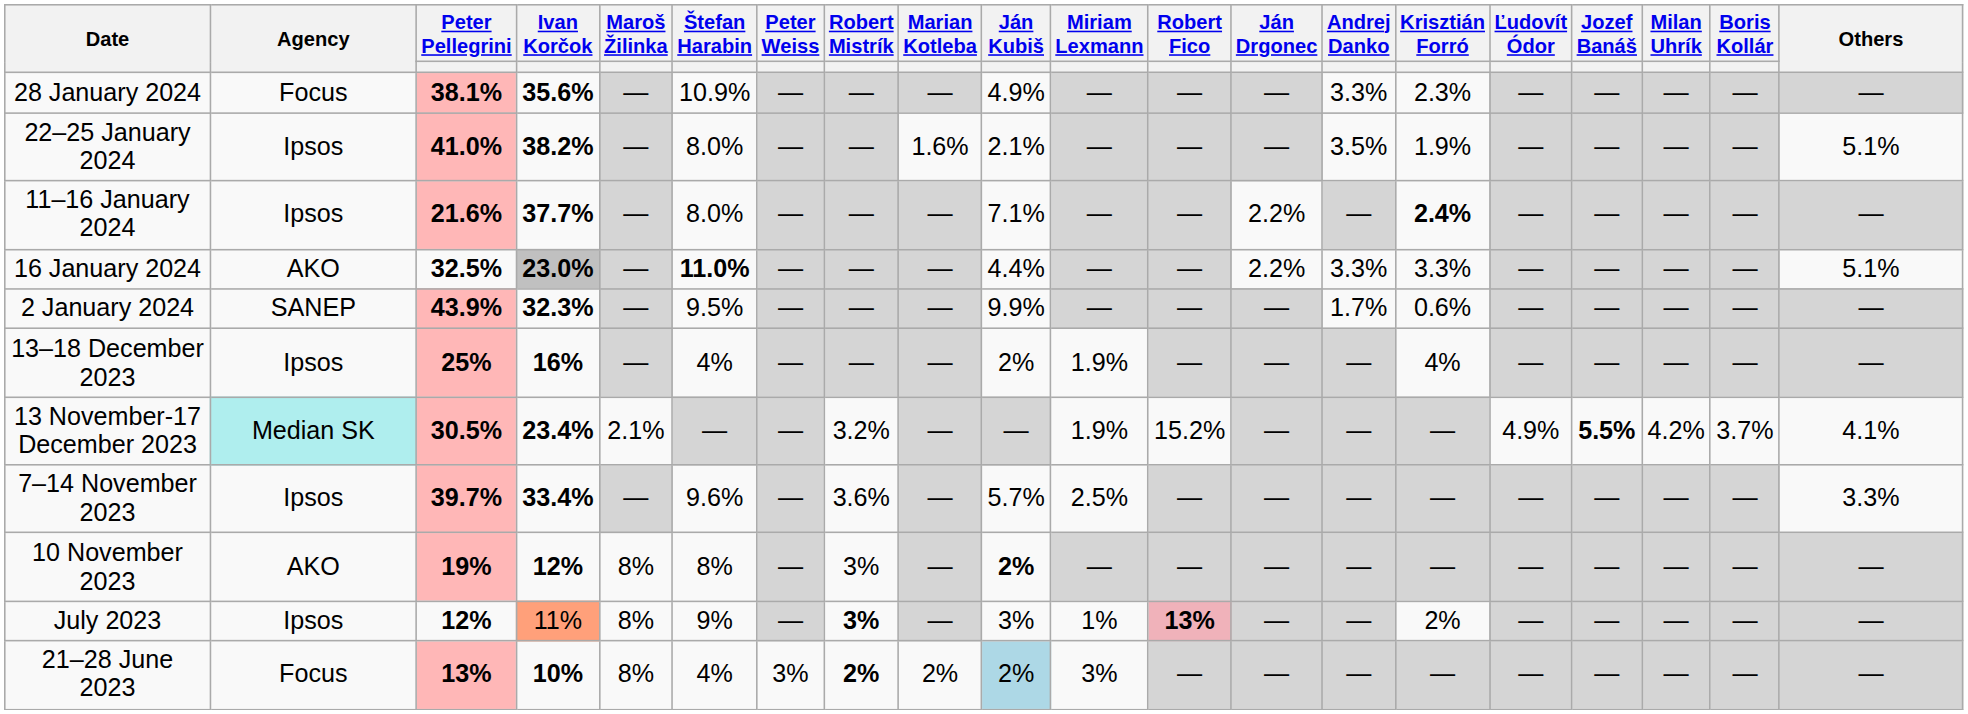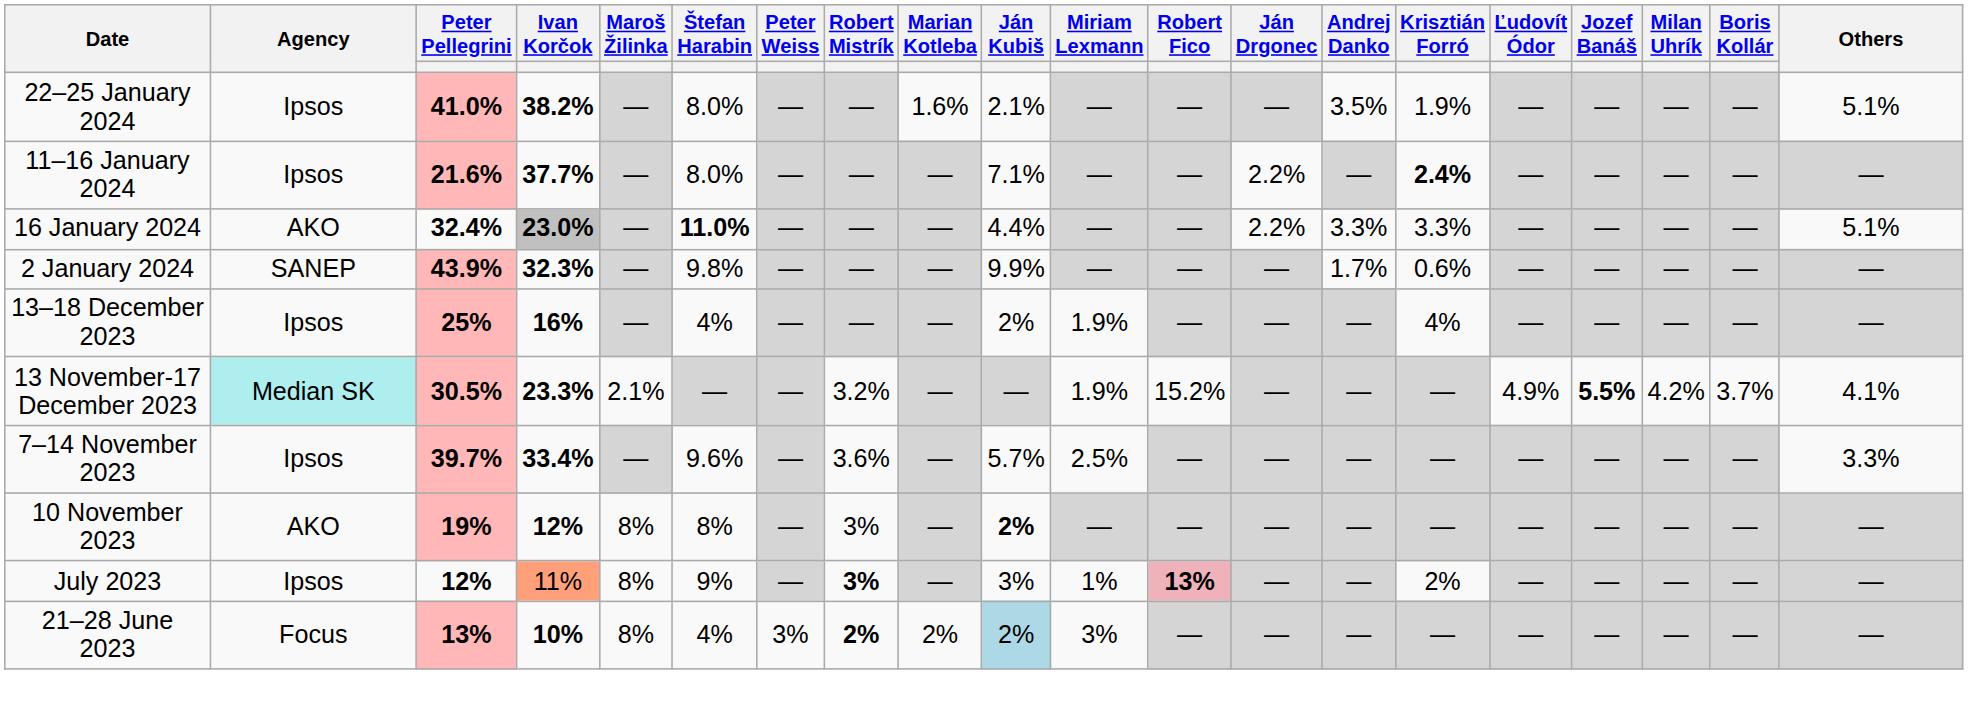- row: (107, 92)
(466, 268) 32.5% -> (466, 228) 32.4%
(715, 308) 9.5% -> (715, 268) 9.8%
(558, 430) 23.4% -> (558, 390) 23.3%
